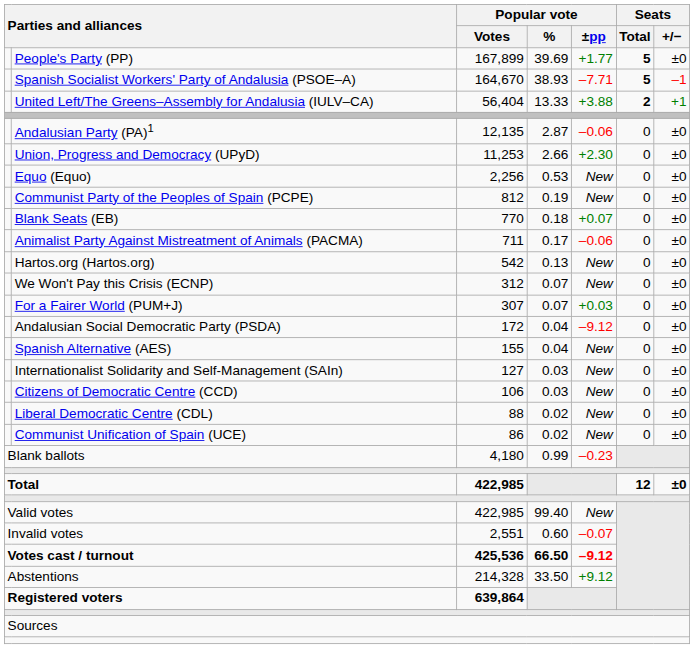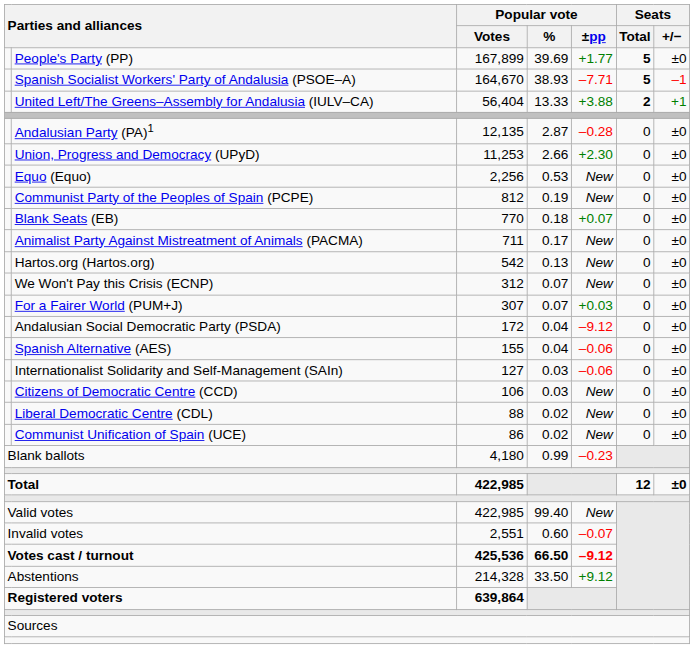(596, 131) –0.06 -> (596, 131) –0.28
(596, 240) –0.06 -> (599, 240) New
(599, 348) New -> (596, 348) –0.06
(599, 370) New -> (596, 370) –0.06
